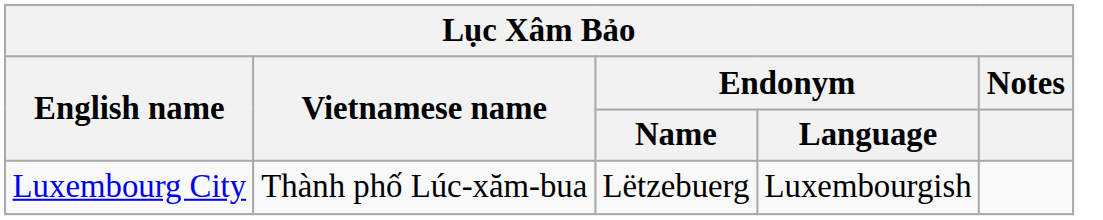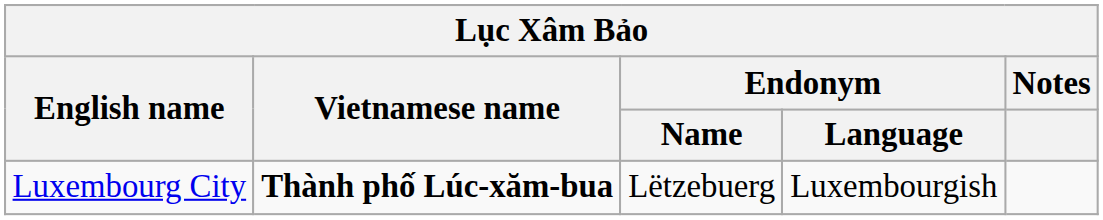(424, 186) normal -> (437, 186) bold
